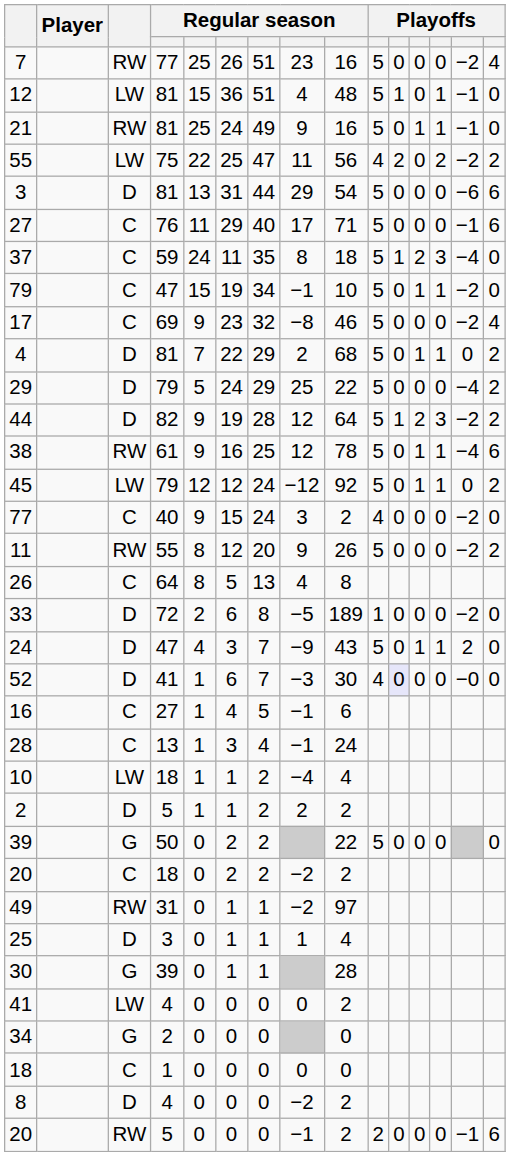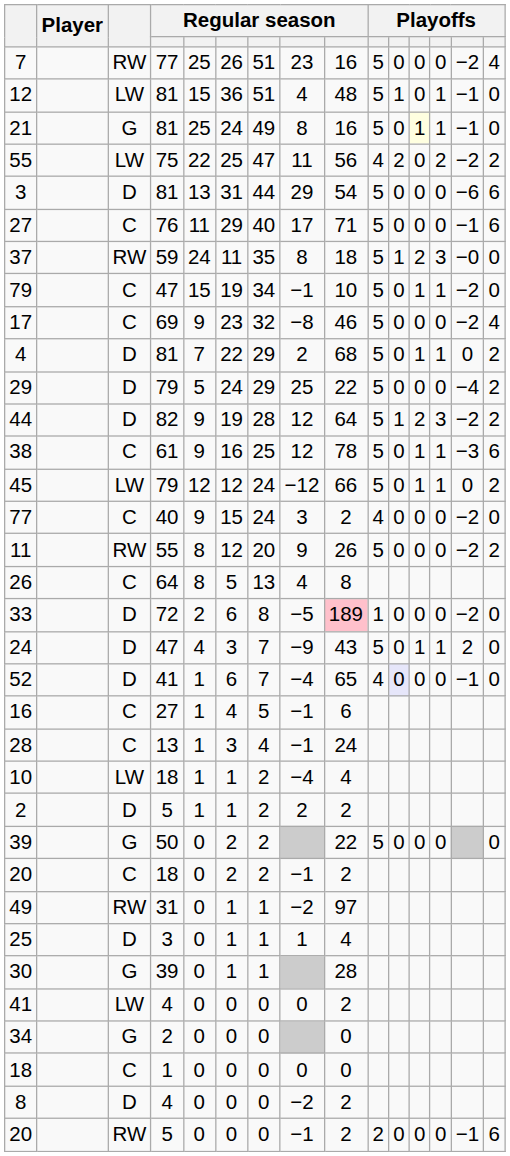(129, 127) RW -> (129, 127) G
(302, 127) 9 -> (302, 127) 8
(420, 127) no background -> (420, 127) lightyellow background
(129, 257) C -> (129, 257) RW
(467, 257) −4 -> (467, 257) −0
(129, 452) RW -> (129, 452) C
(467, 452) −4 -> (467, 452) −3
(346, 484) 92 -> (346, 484) 66
(346, 614) no background -> (346, 614) pink background
(302, 679) −3 -> (302, 679) −4
(346, 679) 30 -> (346, 679) 65
(467, 679) −0 -> (467, 679) −1
(302, 874) −2 -> (302, 874) −1
